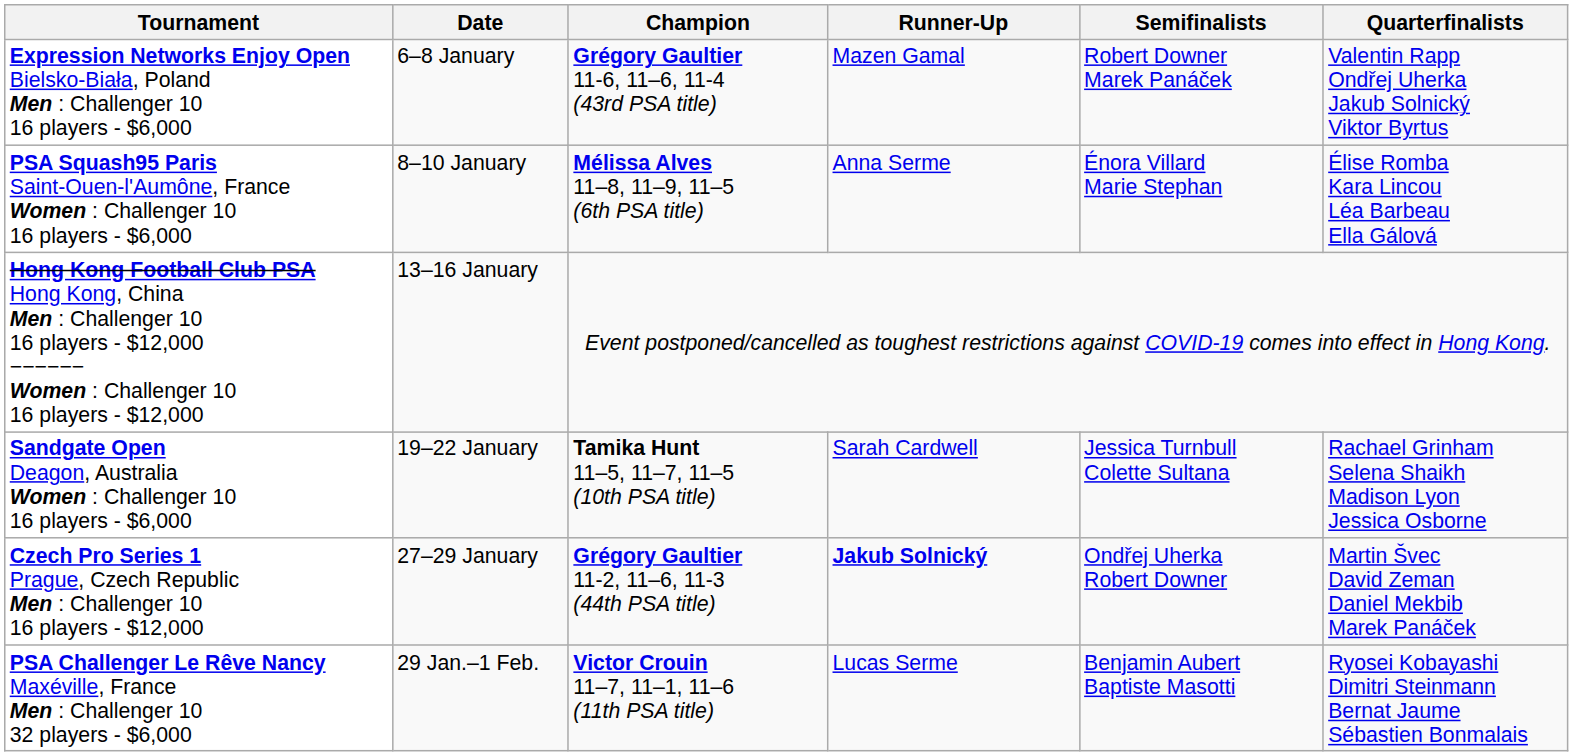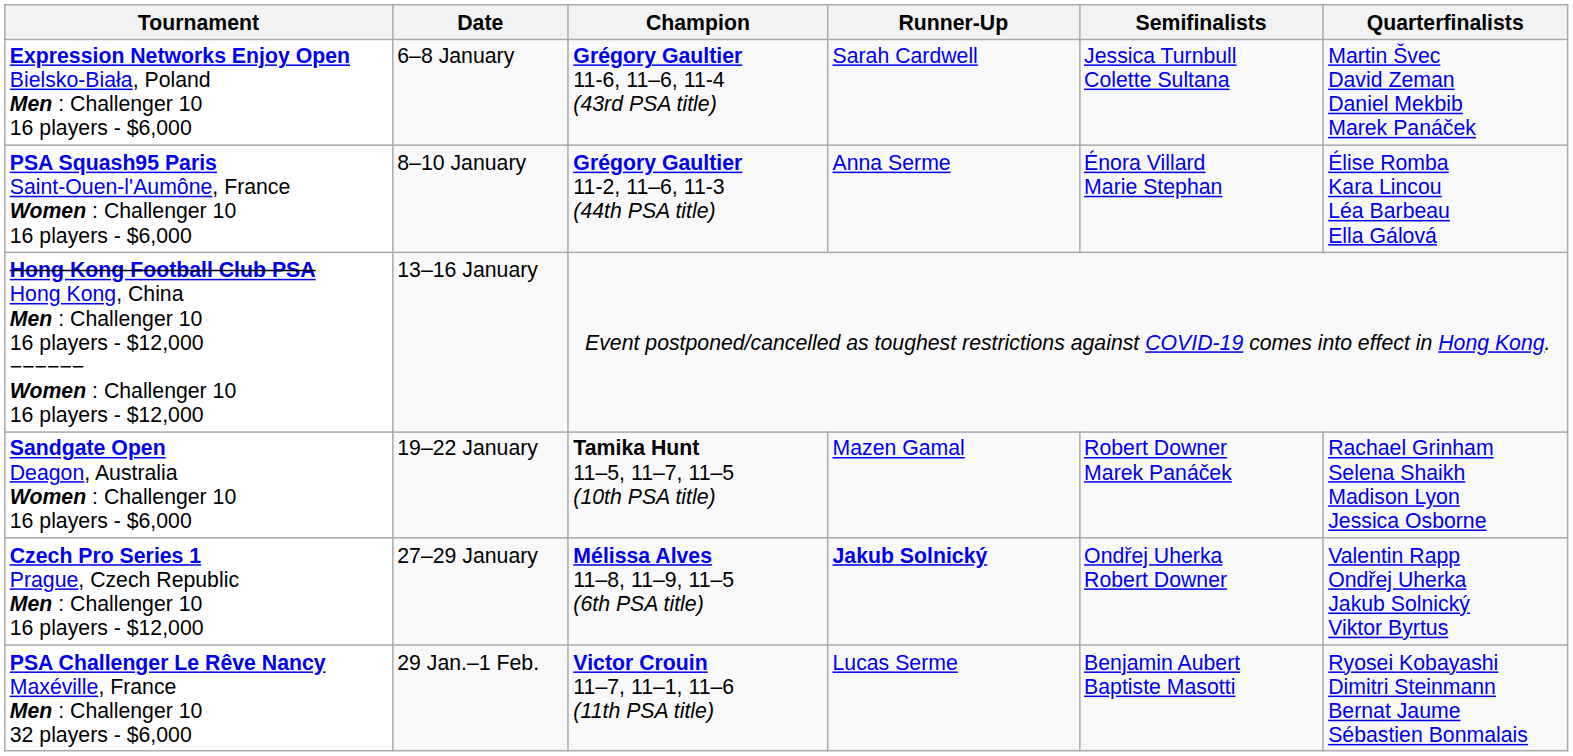(899, 56) Mazen Gamal -> (905, 56) Sarah Cardwell
(1158, 68) Robert Downer Marek Panáček -> (1160, 68) Jessica Turnbull Colette Sultana
(1399, 92) Valentin Rapp Ondřej Uherka Jakub Solnický Viktor Byrtus -> (1402, 92) Martin Švec David Zeman Daniel Mekbib Marek Panáček
(654, 187) Mélissa Alves 11–8, 11–9, 11–5 (6th PSA title) -> (658, 187) Grégory Gaultier 11-2, 11–6, 11-3 (44th PSA title)
(905, 448) Sarah Cardwell -> (899, 448) Mazen Gamal
(1160, 461) Jessica Turnbull Colette Sultana -> (1158, 461) Robert Downer Marek Panáček
(658, 579) Grégory Gaultier 11-2, 11–6, 11-3 (44th PSA title) -> (654, 579) Mélissa Alves 11–8, 11–9, 11–5 (6th PSA title)
(1402, 591) Martin Švec David Zeman Daniel Mekbib Marek Panáček -> (1399, 591) Valentin Rapp Ondřej Uherka Jakub Solnický Viktor Byrtus
